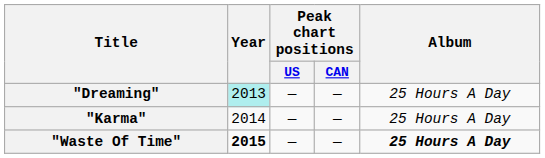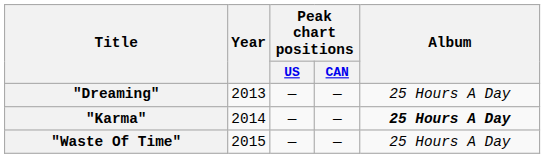(249, 95) paleturquoise background -> (249, 95) no background
(450, 118) normal -> (450, 118) bold
(249, 142) bold -> (249, 142) normal
(450, 142) bold -> (450, 142) normal
